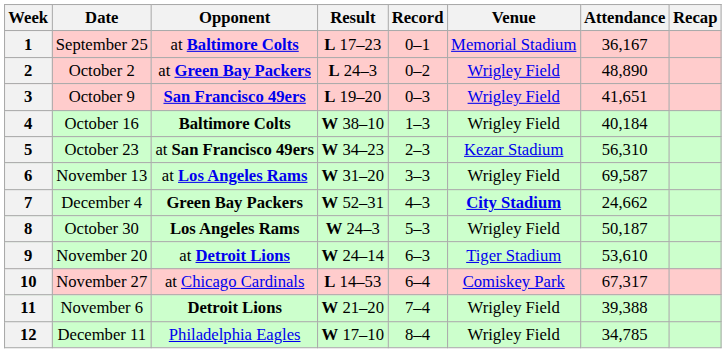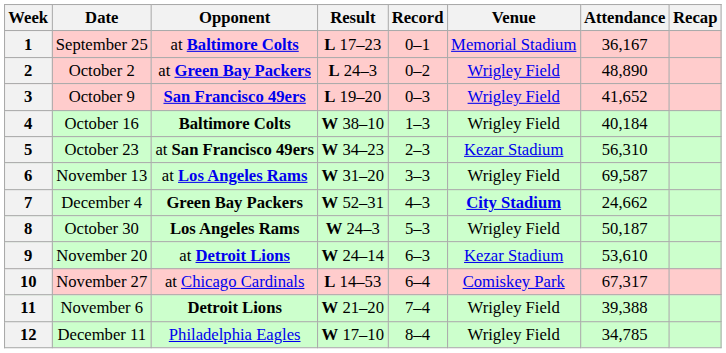(625, 96) 41,651 -> (625, 96) 41,652
(514, 255) Tiger Stadium -> (514, 255) Kezar Stadium
